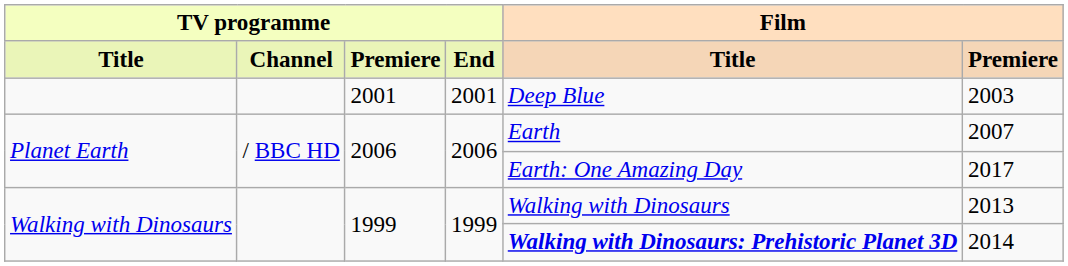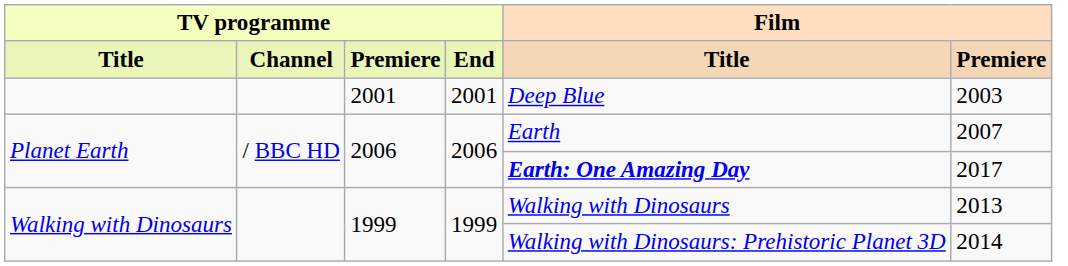(625, 168) normal -> (629, 168) bold
(733, 242) bold -> (727, 242) normal
